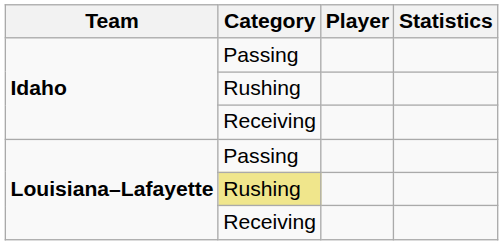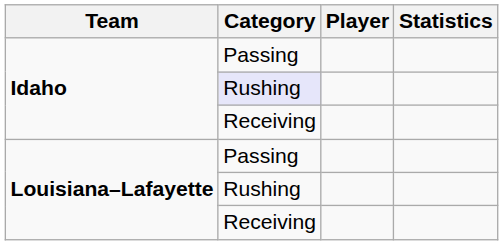(262, 88) no background -> (262, 88) lavender background
(262, 188) khaki background -> (262, 188) no background
